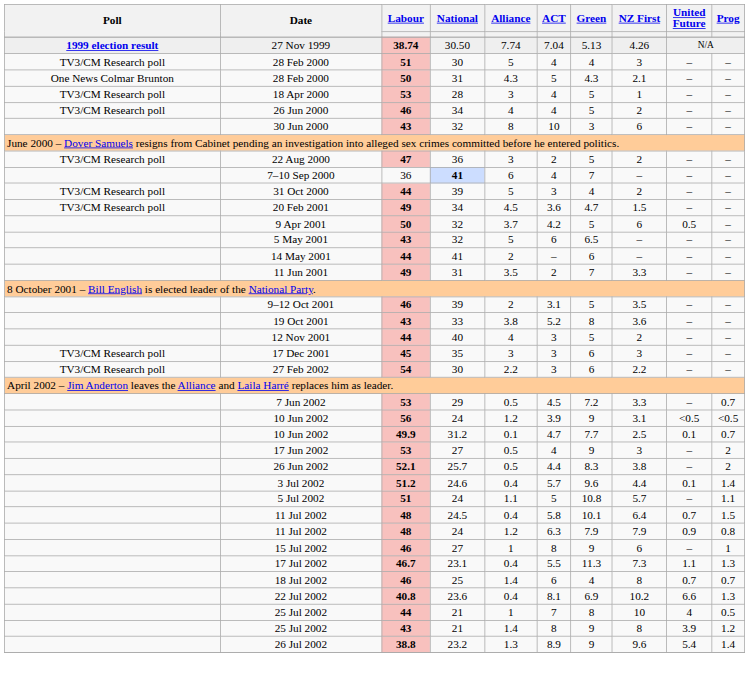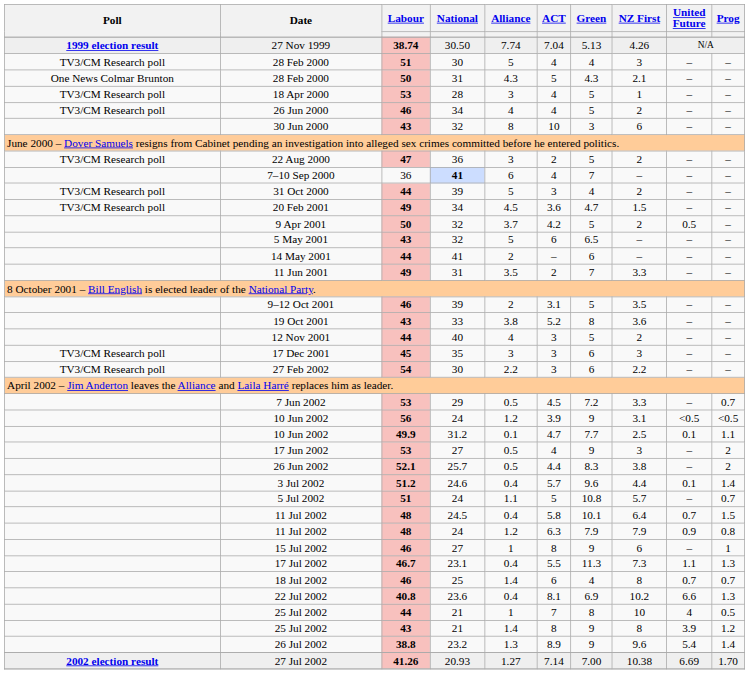(639, 224) 6 -> (639, 224) 2
(728, 434) 0.7 -> (728, 434) 1.1
(728, 499) 1.1 -> (728, 499) 0.7
+ row: (301, 661)
